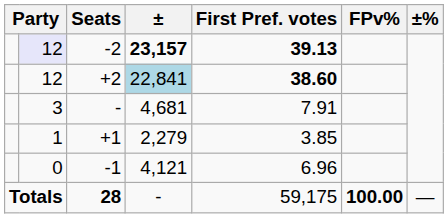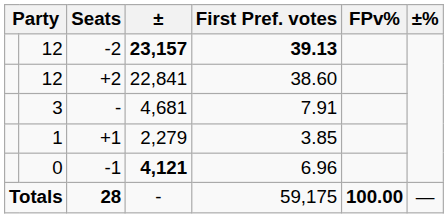(52, 49) lavender background -> (52, 49) no background
(158, 78) lightblue background -> (158, 78) no background
(314, 78) bold -> (314, 78) normal
(164, 167) normal -> (164, 167) bold
